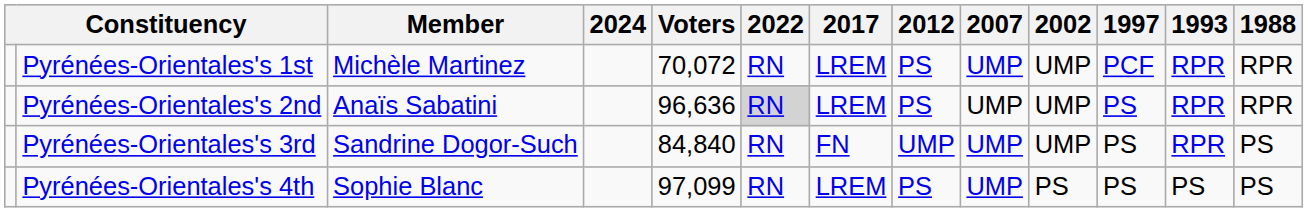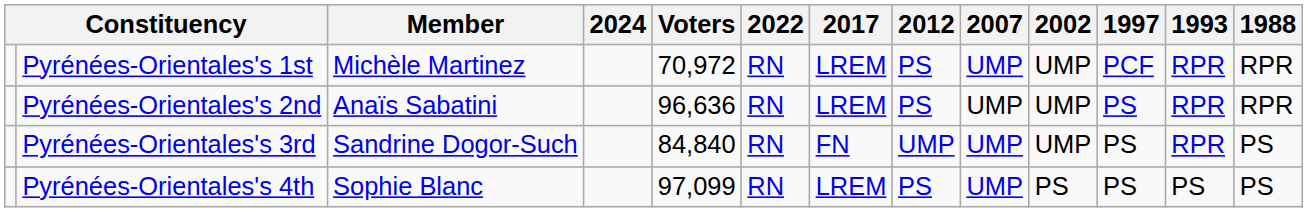(697, 65) 70,072 -> (697, 65) 70,972
(766, 105) lightgrey background -> (766, 105) no background
